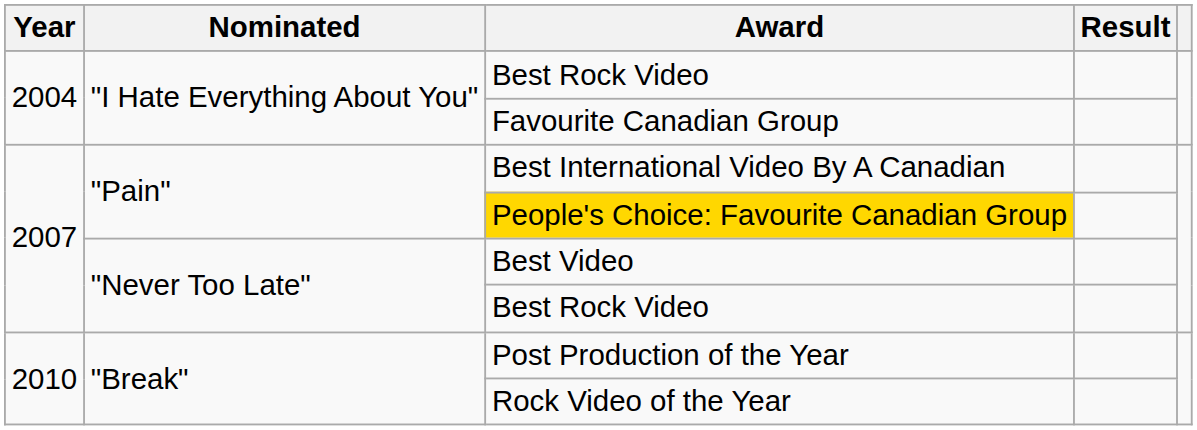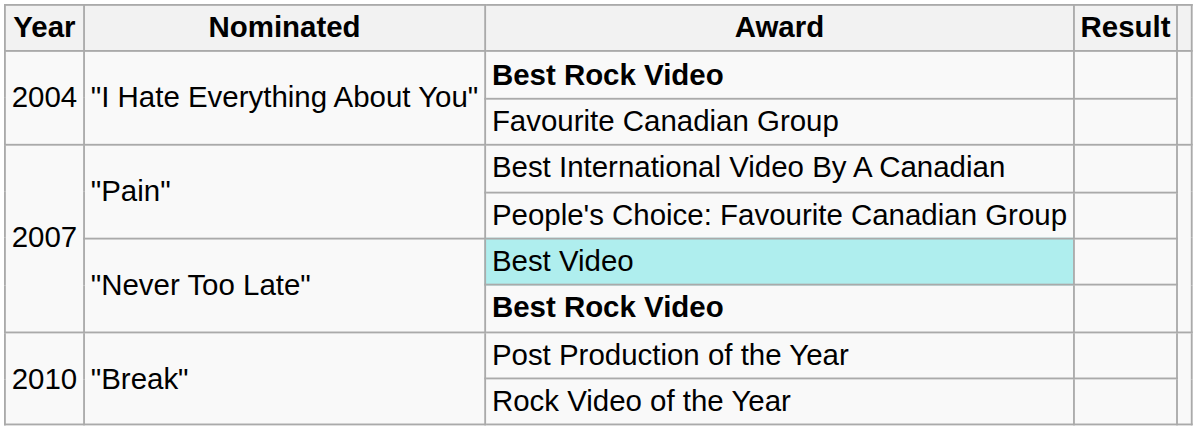(600, 74) normal -> (608, 74) bold
(779, 214) gold background -> (779, 214) no background
(563, 261) no background -> (563, 261) paleturquoise background
(600, 307) normal -> (608, 307) bold
